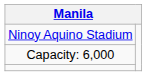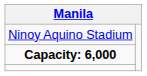(70, 54) normal -> (70, 54) bold
